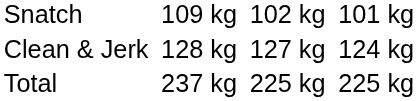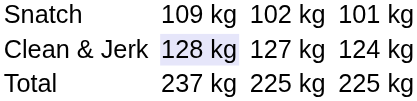(199, 49) no background -> (199, 49) lavender background
